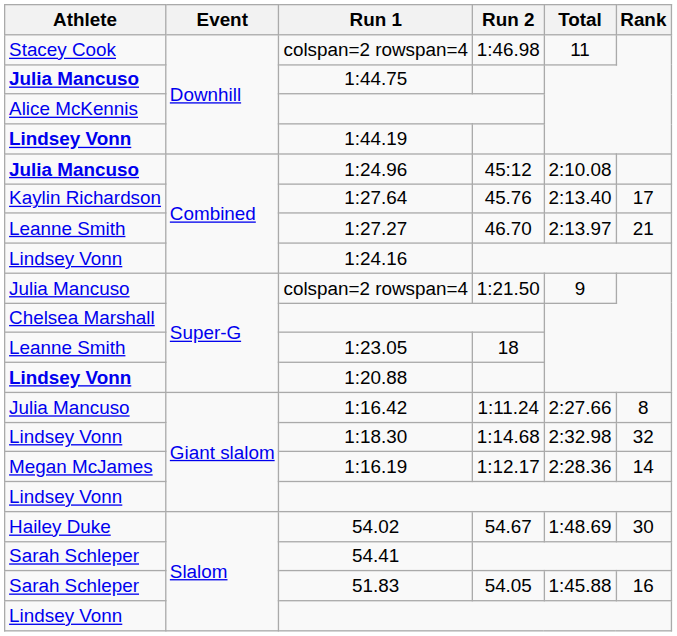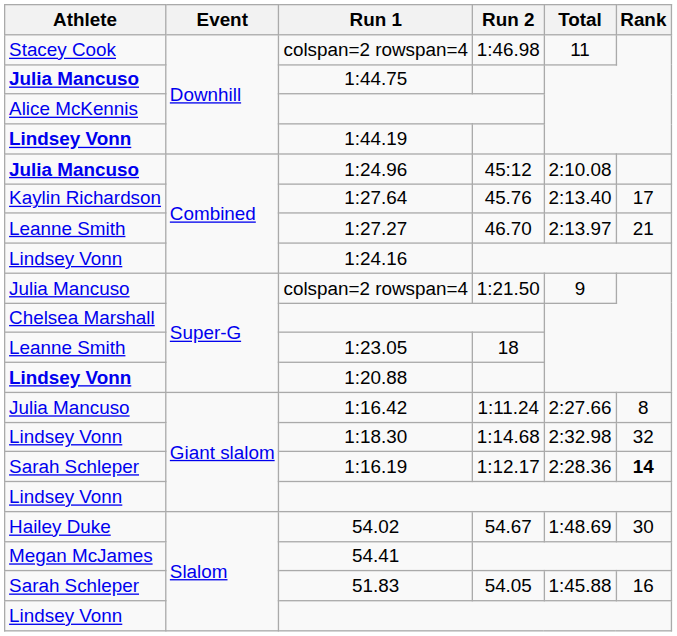(81, 467) Megan McJames -> (74, 467) Sarah Schleper
(643, 467) normal -> (643, 467) bold
(74, 556) Sarah Schleper -> (81, 556) Megan McJames
